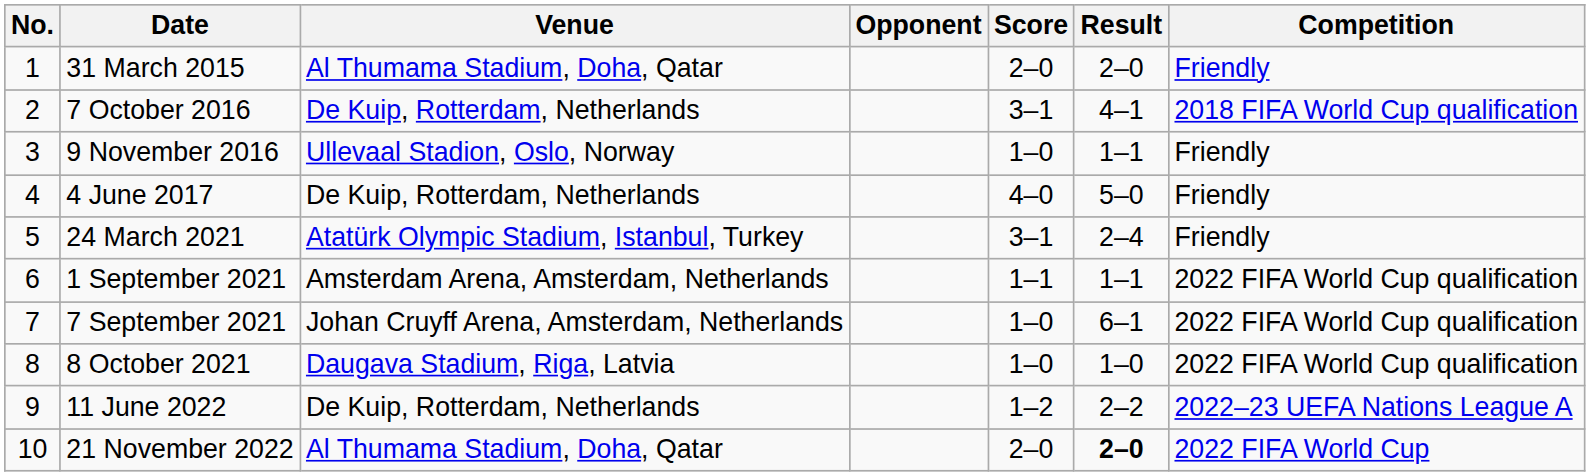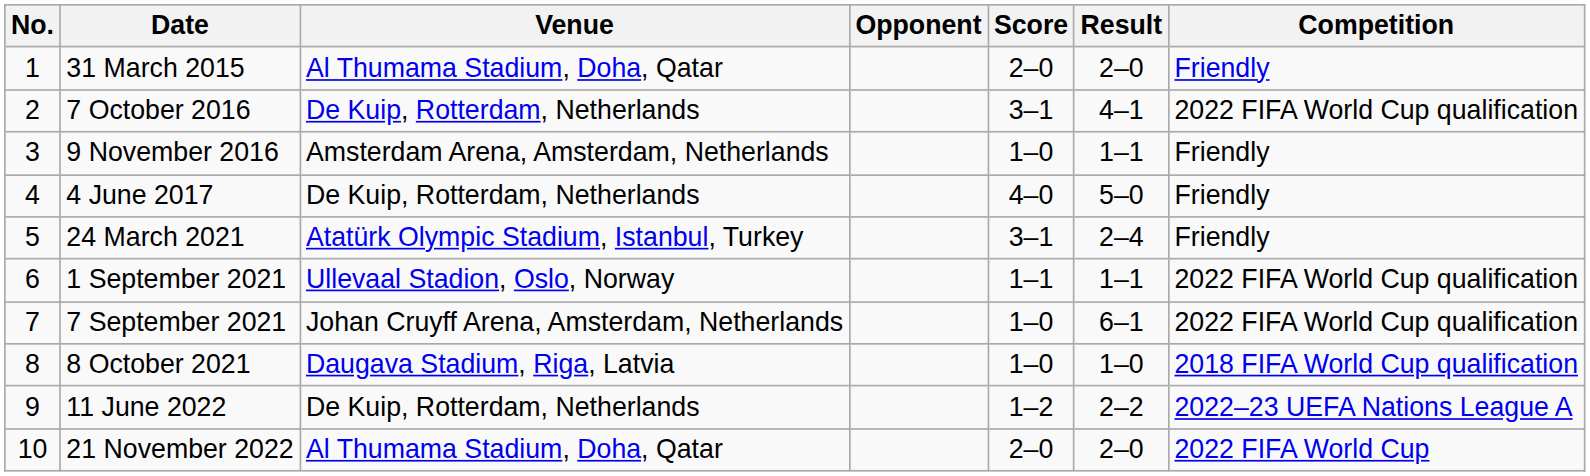(1376, 110) 2018 FIFA World Cup qualification -> (1376, 110) 2022 FIFA World Cup qualification
(490, 152) Ullevaal Stadion, Oslo, Norway -> (567, 152) Amsterdam Arena, Amsterdam, Netherlands
(567, 279) Amsterdam Arena, Amsterdam, Netherlands -> (490, 279) Ullevaal Stadion, Oslo, Norway
(1376, 364) 2022 FIFA World Cup qualification -> (1376, 364) 2018 FIFA World Cup qualification
(1121, 449) bold -> (1121, 449) normal
